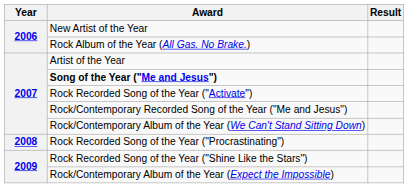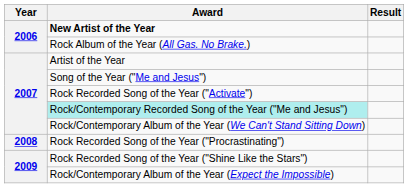(99, 28) normal -> (102, 28) bold
(133, 77) bold -> (128, 77) normal
(199, 110) no background -> (199, 110) paleturquoise background
